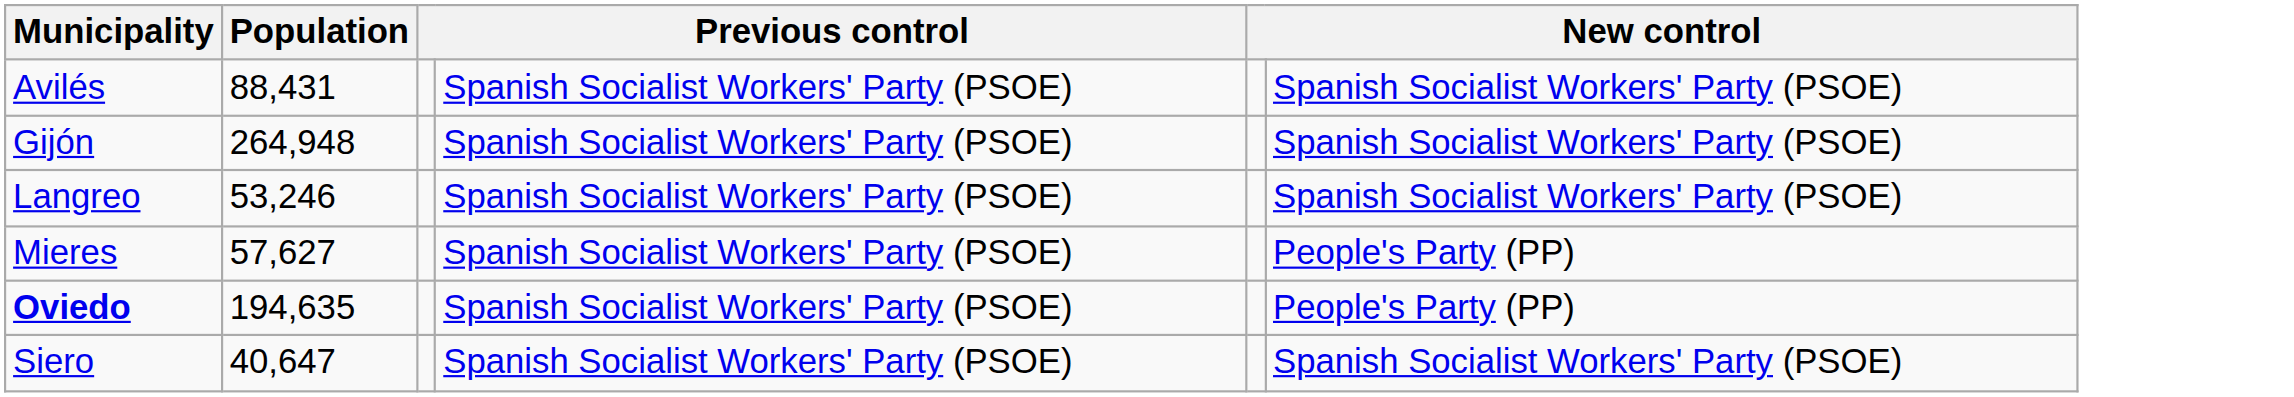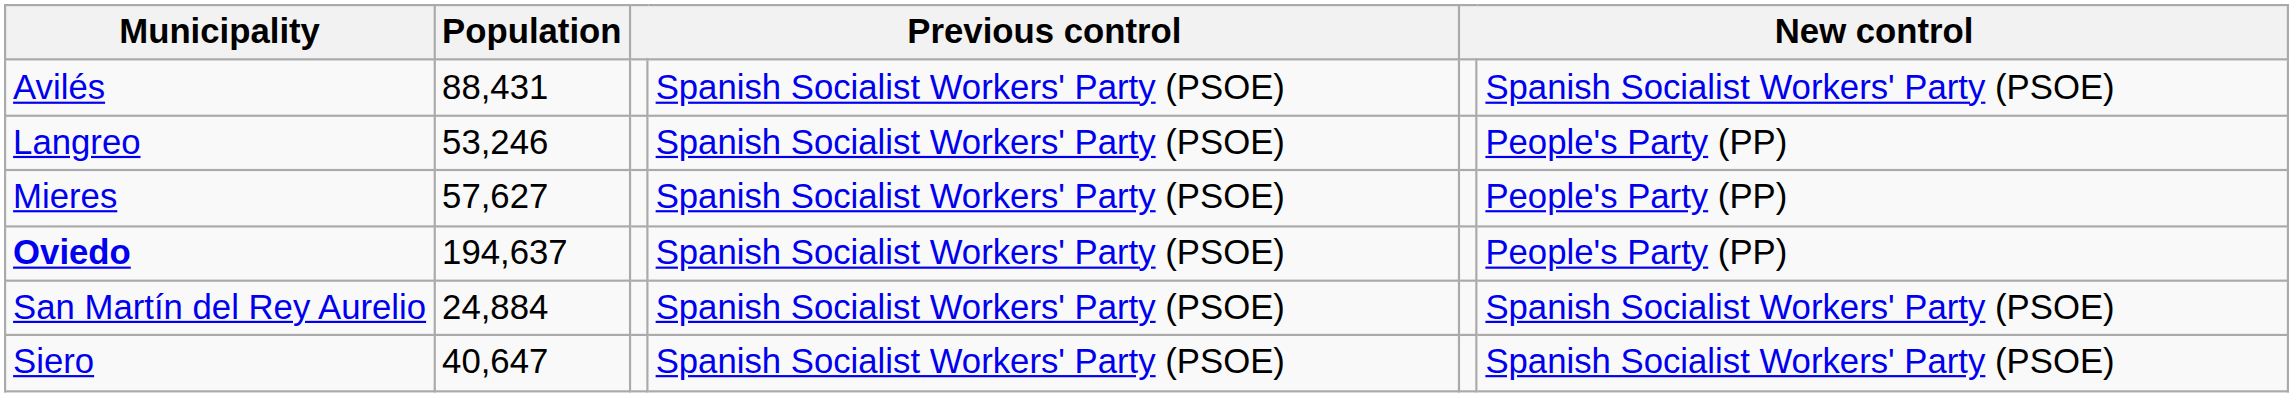- row: (54, 142)
(1588, 197) Spanish Socialist Workers' Party (PSOE) -> (1636, 142) People's Party (PP)
(292, 307) 194,635 -> (505, 252) 194,637
+ row: (220, 307)
